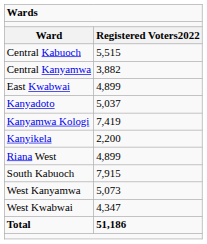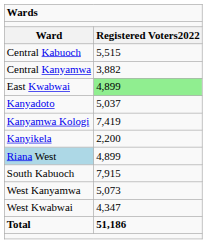(108, 87) no background -> (108, 87) lightgreen background
(32, 156) no background -> (32, 156) lightblue background
